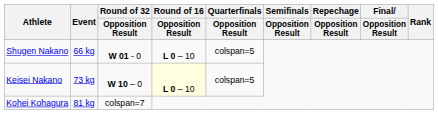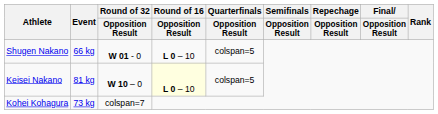(84, 80) 73 kg -> (84, 80) 81 kg
(84, 103) 81 kg -> (84, 103) 73 kg
